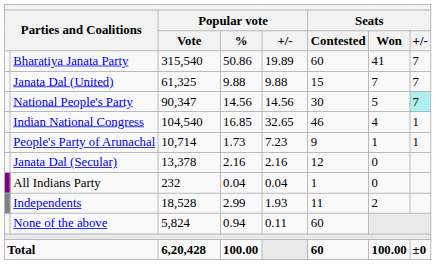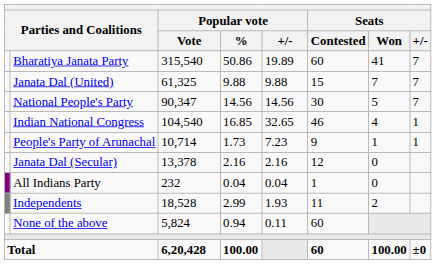(416, 101) paleturquoise background -> (416, 101) no background
